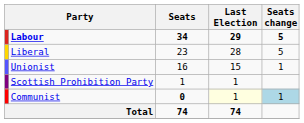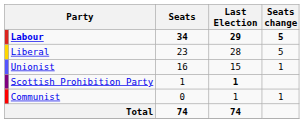(235, 82) normal -> (235, 82) bold
(182, 96) bold -> (182, 96) normal
(235, 96) lightyellow background -> (235, 96) no background
(281, 96) lightblue background -> (281, 96) no background
